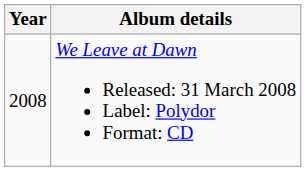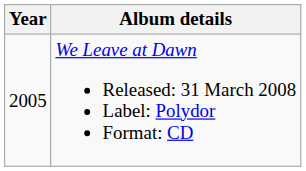(28, 100) 2008 -> (28, 100) 2005
